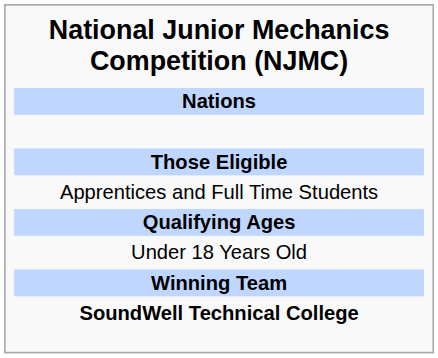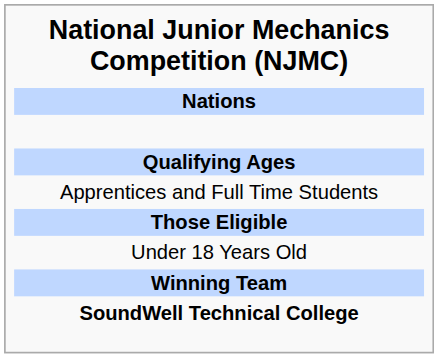(219, 162) Those Eligible -> (219, 162) Qualifying Ages
(219, 223) Qualifying Ages -> (219, 223) Those Eligible
